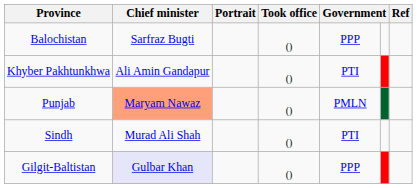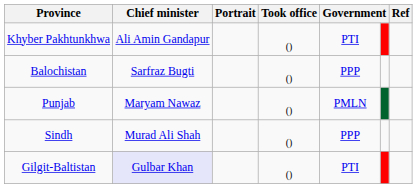rows swapped: (59, 39) <-> (59, 71)
(163, 103) lightsalmon background -> (163, 103) no background
(350, 135) PTI -> (350, 135) PPP
(350, 167) PPP -> (350, 167) PTI
